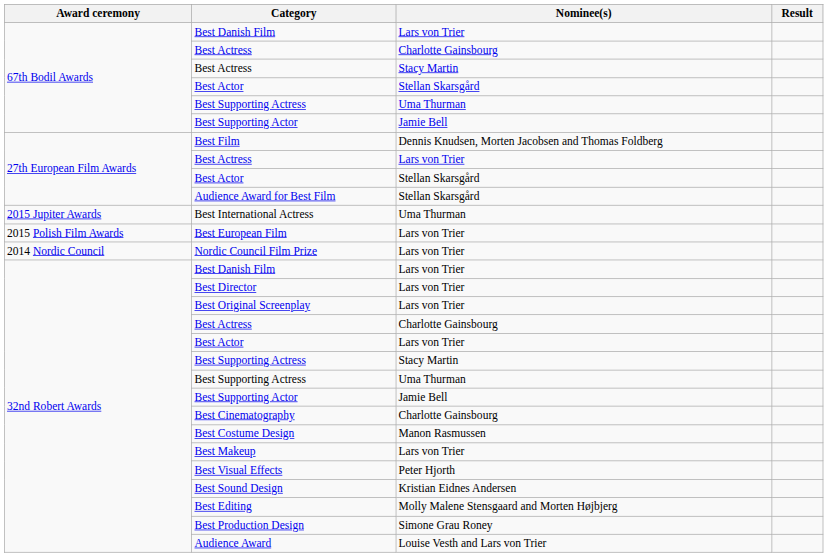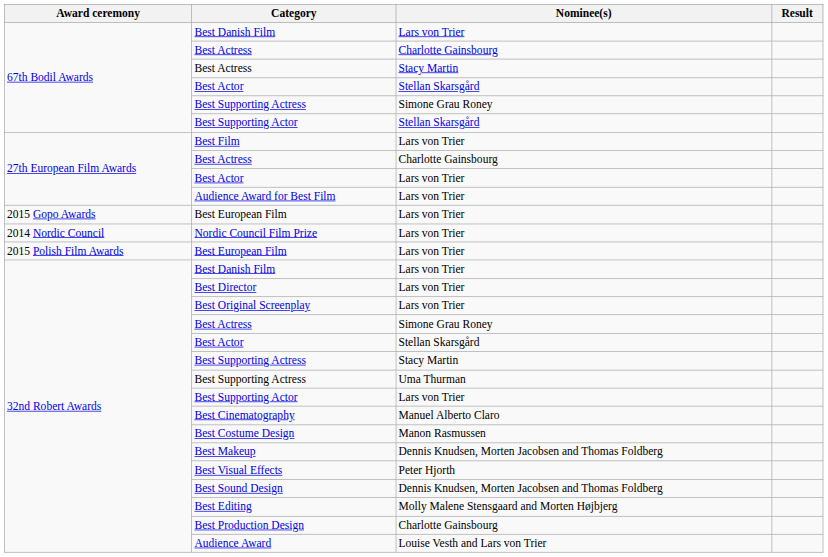(432, 104) Uma Thurman -> (446, 104) Simone Grau Roney
(423, 123) Jamie Bell -> (439, 123) Stellan Skarsgård
(531, 141) Dennis Knudsen, Morten Jacobsen and Thomas Foldberg -> (431, 141) Lars von Trier
(431, 159) Lars von Trier -> (448, 159) Charlotte Gainsbourg
(439, 178) Stellan Skarsgård -> (431, 178) Lars von Trier
(439, 196) Stellan Skarsgård -> (431, 196) Lars von Trier
+ row: (51, 214)
- row: (54, 214)
rows swapped: (56, 251) <-> (65, 232)
(448, 324) Charlotte Gainsbourg -> (446, 324) Simone Grau Roney
(431, 342) Lars von Trier -> (439, 342) Stellan Skarsgård
(423, 397) Jamie Bell -> (431, 397) Lars von Trier
(448, 415) Charlotte Gainsbourg -> (449, 415) Manuel Alberto Claro
(431, 452) Lars von Trier -> (531, 452) Dennis Knudsen, Morten Jacobsen and Thomas Foldberg
(457, 488) Kristian Eidnes Andersen -> (531, 488) Dennis Knudsen, Morten Jacobsen and Thomas Foldberg
(446, 525) Simone Grau Roney -> (448, 525) Charlotte Gainsbourg
